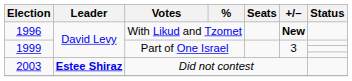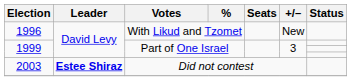(294, 31) bold -> (293, 31) normal
